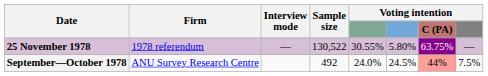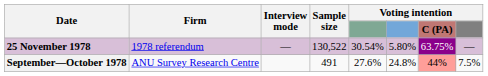(368, 46) 30.55% -> (368, 46) 30.54%
(329, 63) 492 -> (329, 63) 491
(368, 63) 24.0% -> (368, 63) 27.6%
(402, 63) 24.5% -> (402, 63) 24.8%
